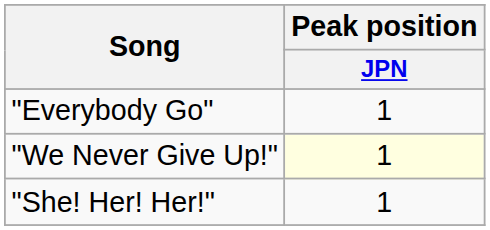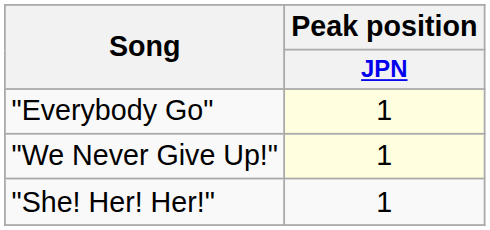(384, 110) no background -> (384, 110) lightyellow background
